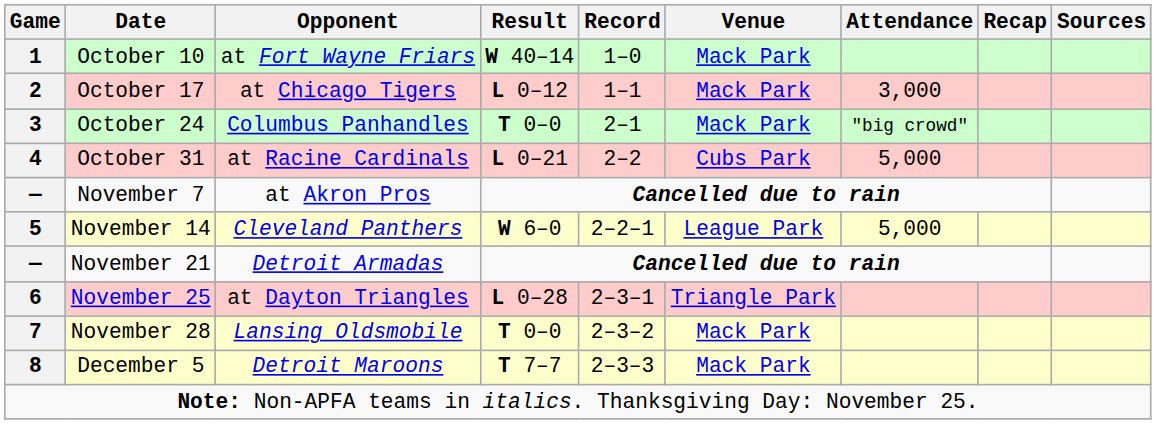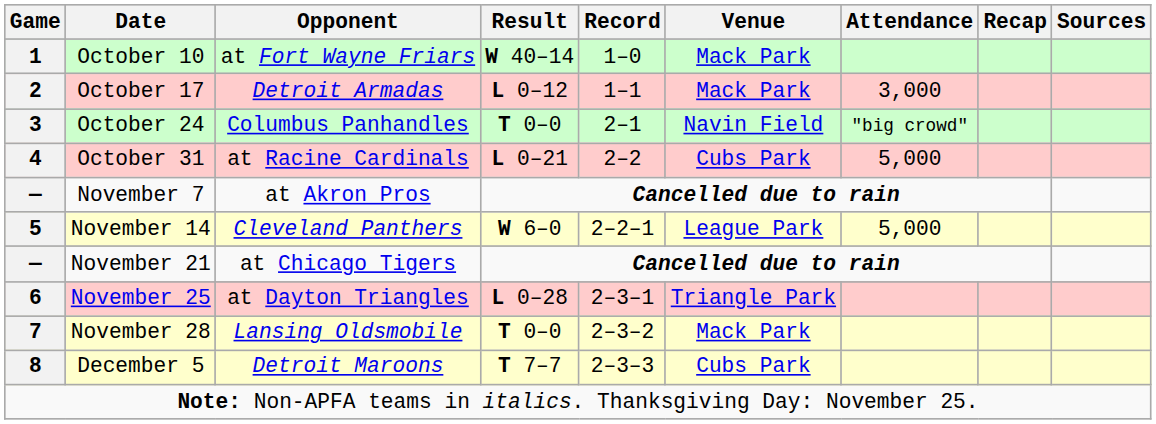(348, 91) at Chicago Tigers -> (348, 91) Detroit Armadas
(753, 126) Mack Park -> (753, 126) Navin Field
(348, 264) Detroit Armadas -> (348, 264) at Chicago Tigers
(753, 367) Mack Park -> (753, 367) Cubs Park
